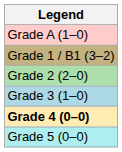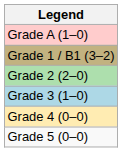(48, 116) bold -> (48, 116) normal
(48, 136) paleturquoise background -> (48, 136) no background
